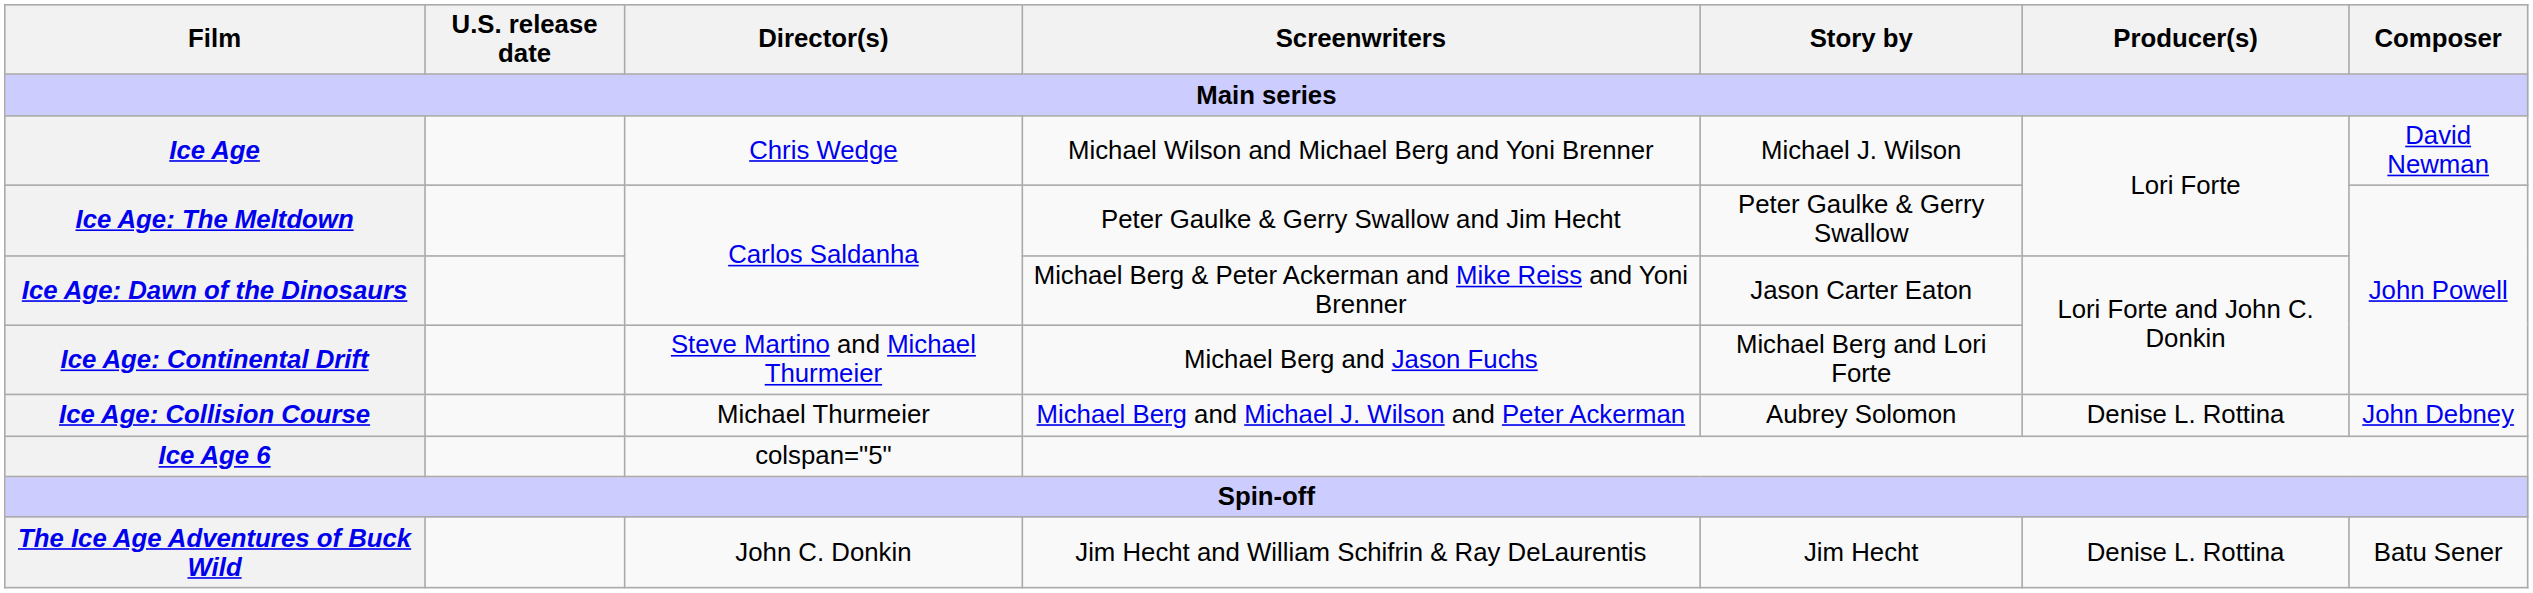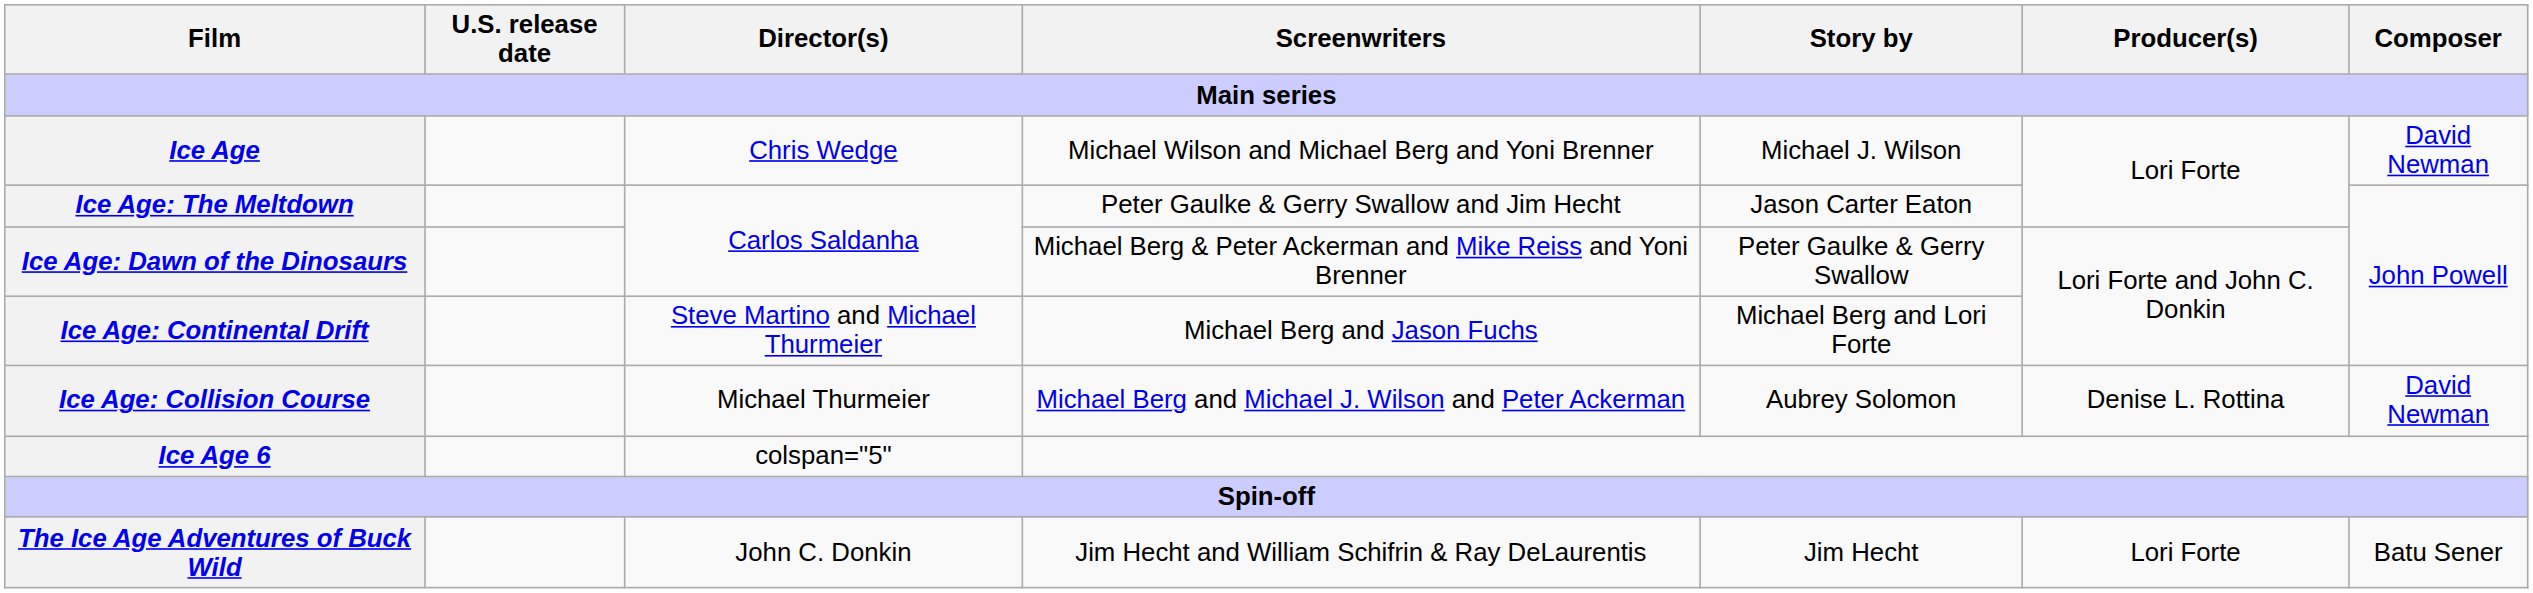(1861, 219) Peter Gaulke & Gerry Swallow -> (1861, 205) Jason Carter Eaton
(1861, 289) Jason Carter Eaton -> (1861, 260) Peter Gaulke & Gerry Swallow
(2438, 414) John Debney -> (2438, 400) David Newman
(2186, 552) Denise L. Rottina -> (2186, 552) Lori Forte
